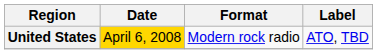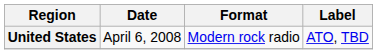(142, 37) gold background -> (142, 37) no background
